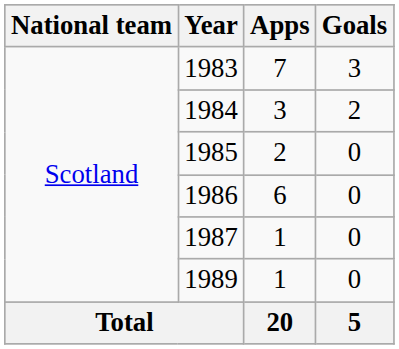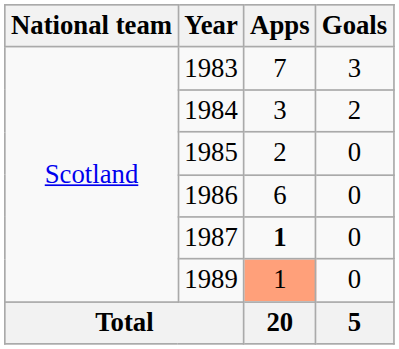(280, 237) normal -> (280, 237) bold
(280, 279) no background -> (280, 279) lightsalmon background
